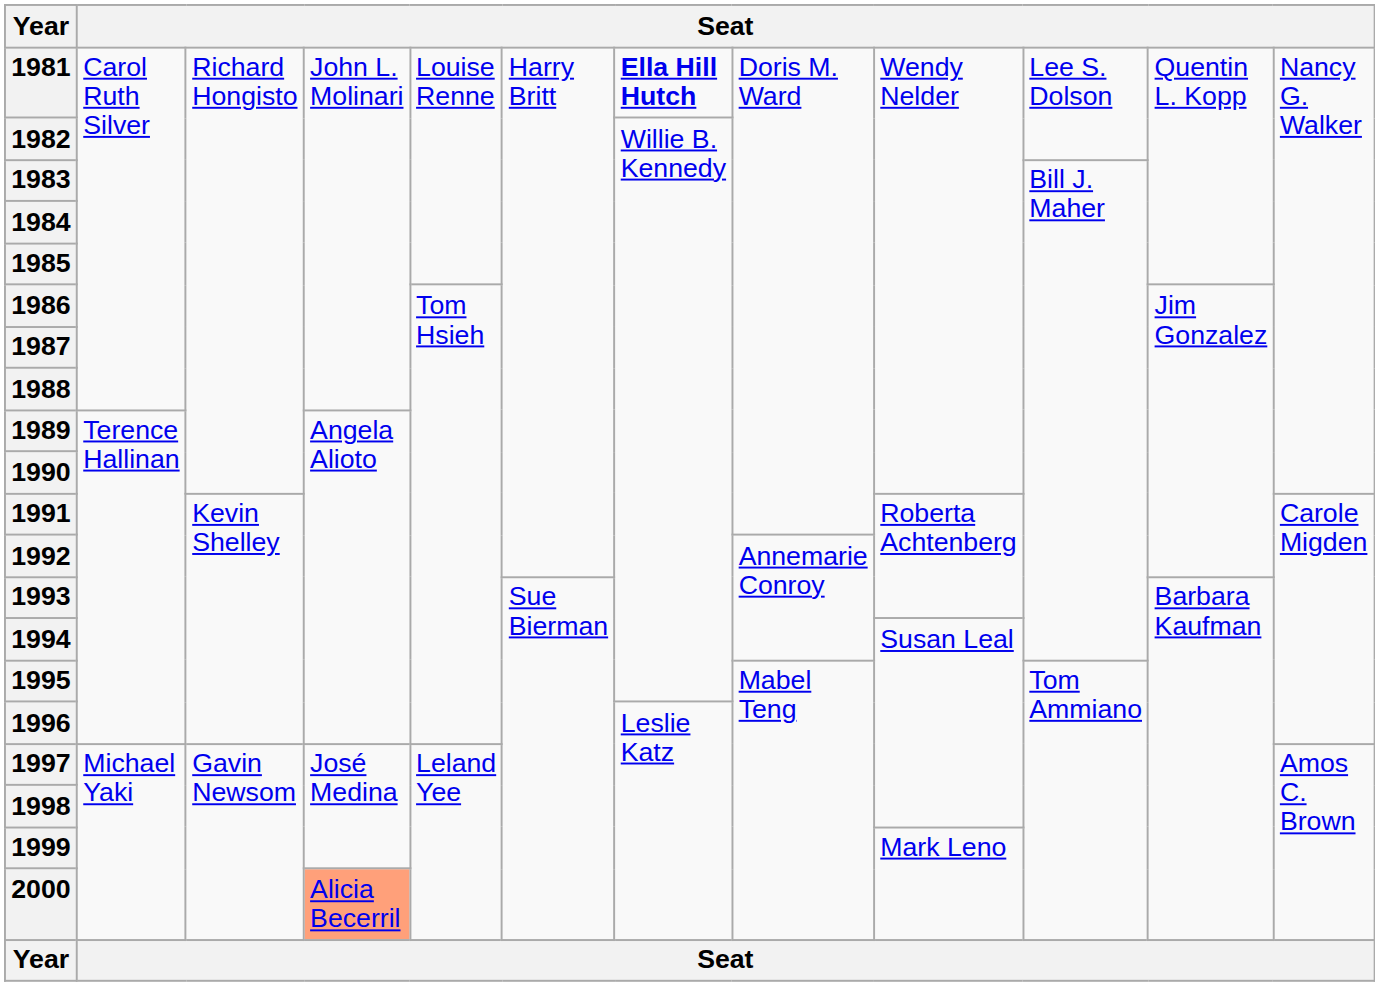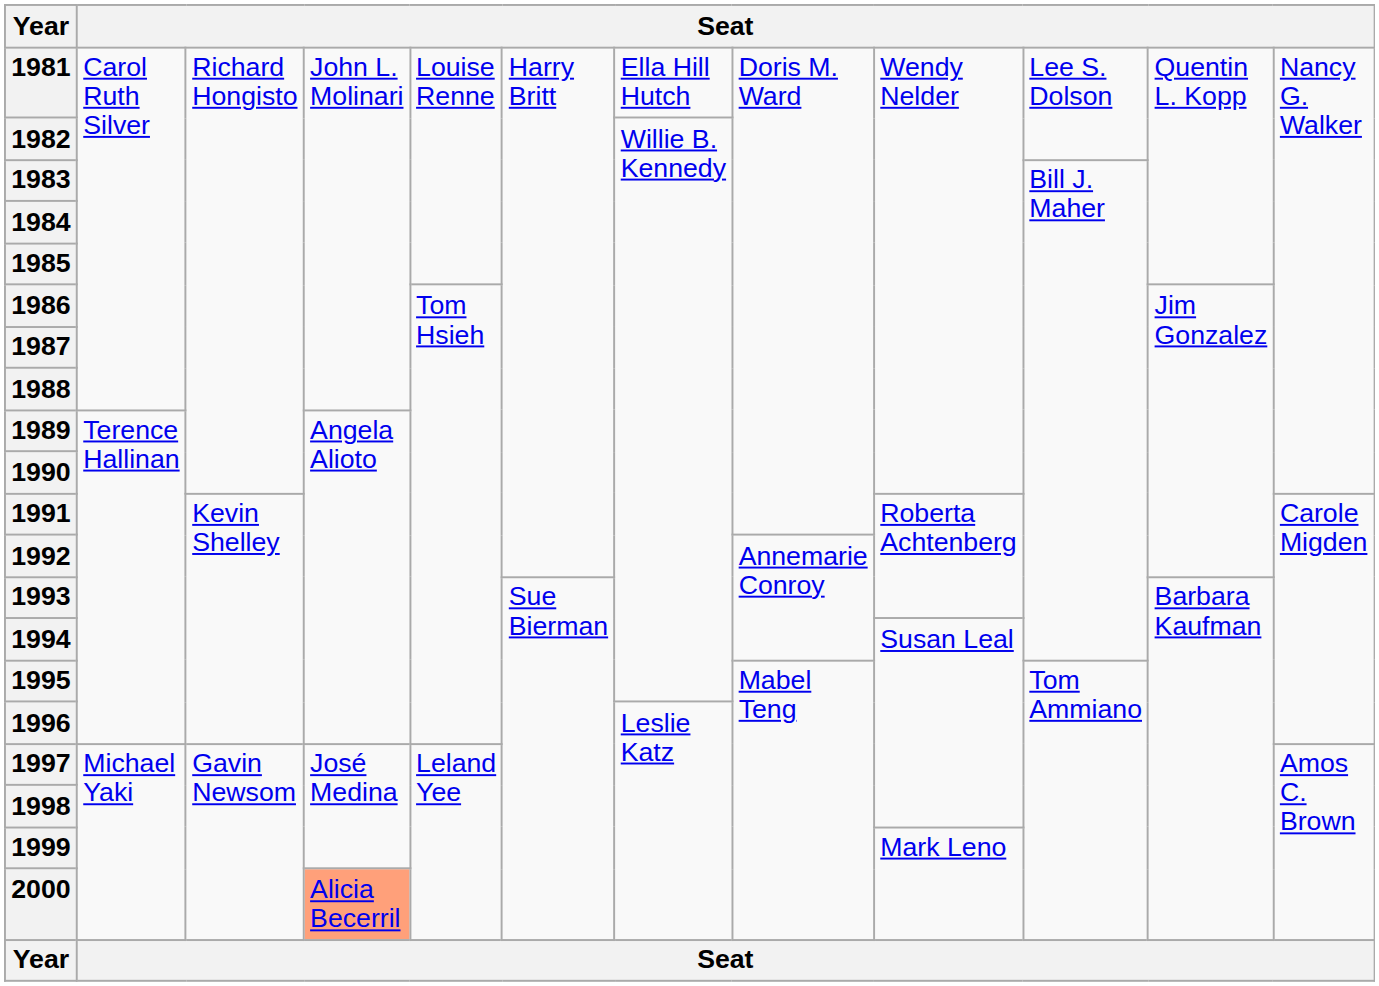(669, 82) bold -> (665, 82) normal
